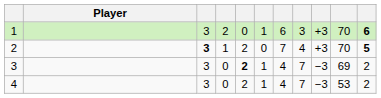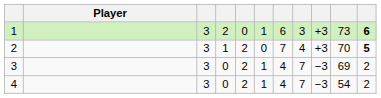(344, 31) 70 -> (344, 31) 73
(206, 48) bold -> (206, 48) normal
(245, 66) bold -> (245, 66) normal
(344, 84) 53 -> (344, 84) 54
